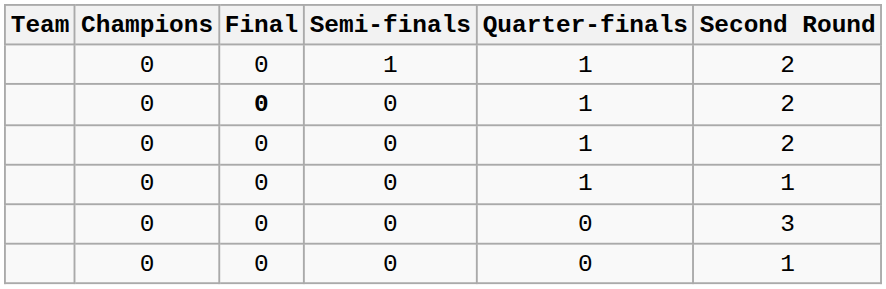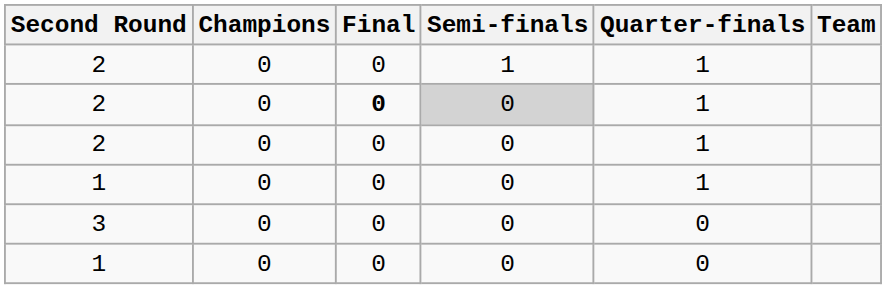columns swapped: (40, 25) <-> (788, 25)
(390, 105) no background -> (508, 105) lightgrey background
